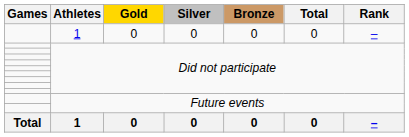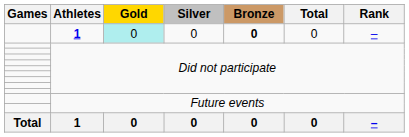(77, 33) normal -> (77, 33) bold
(134, 33) no background -> (134, 33) paleturquoise background
(254, 33) normal -> (254, 33) bold
